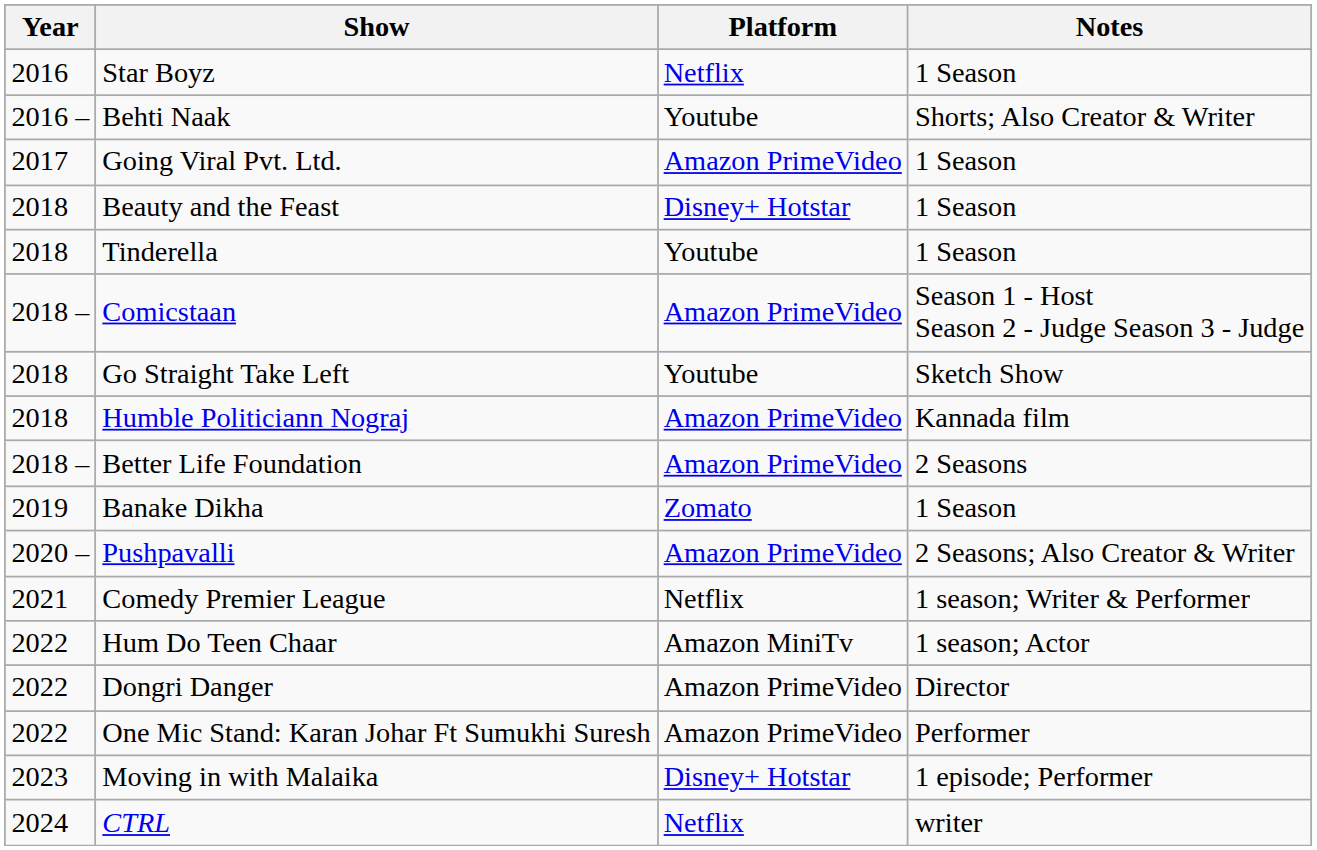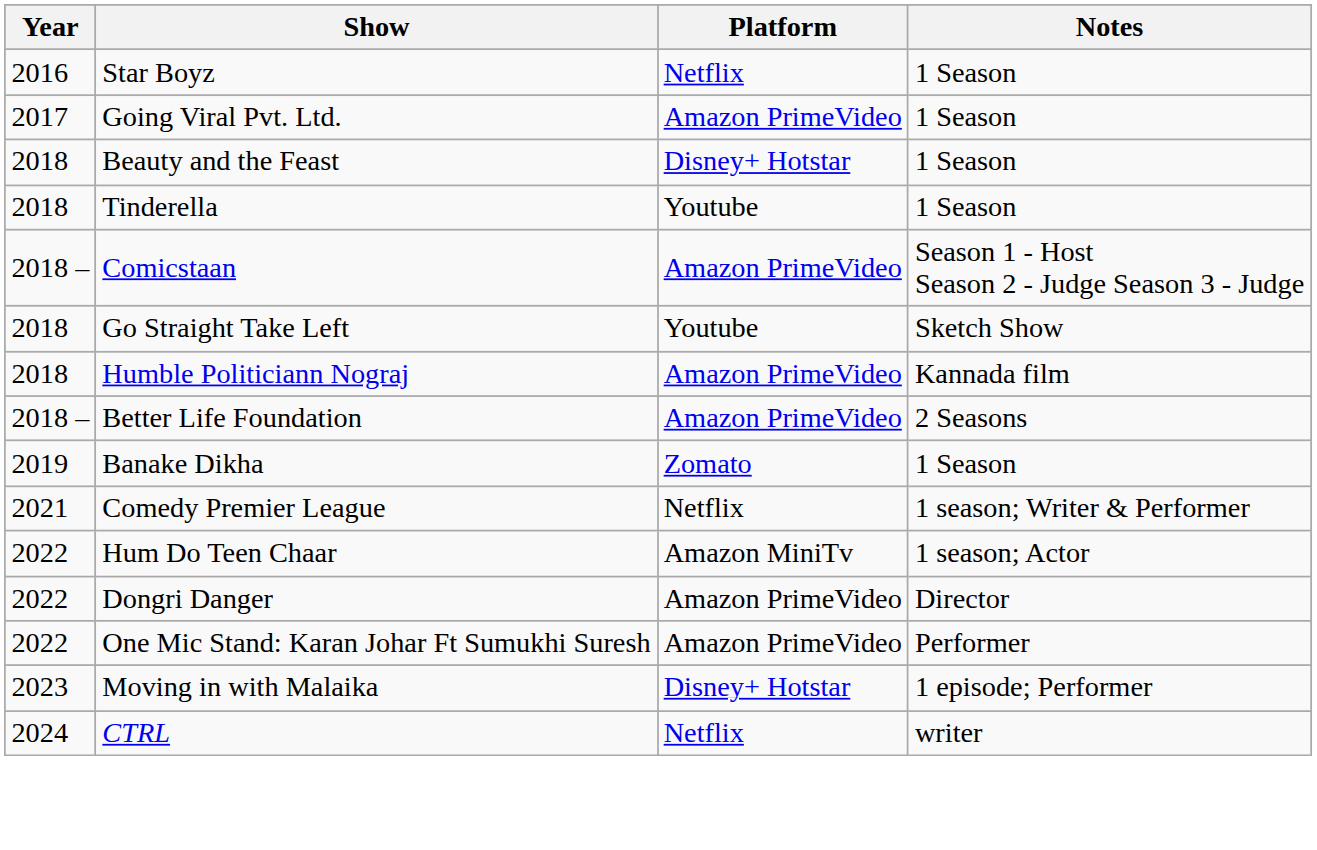- row: (166, 116)
- row: (168, 552)
